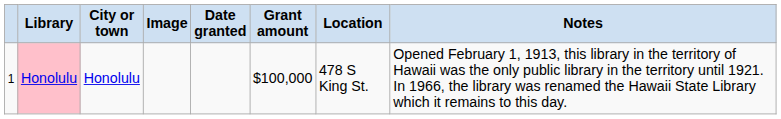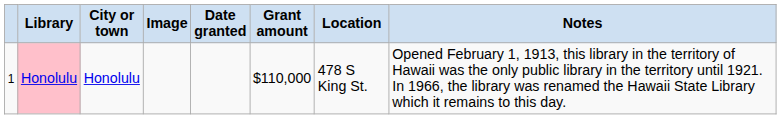(283, 78) $100,000 -> (282, 78) $110,000
